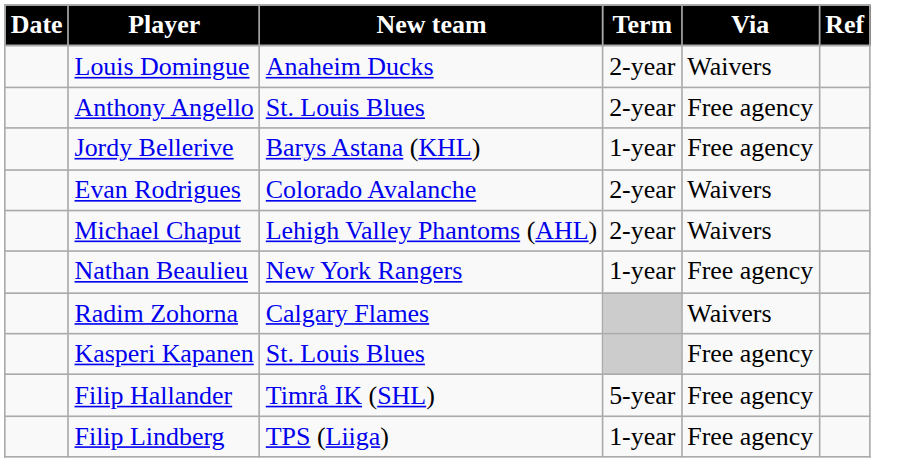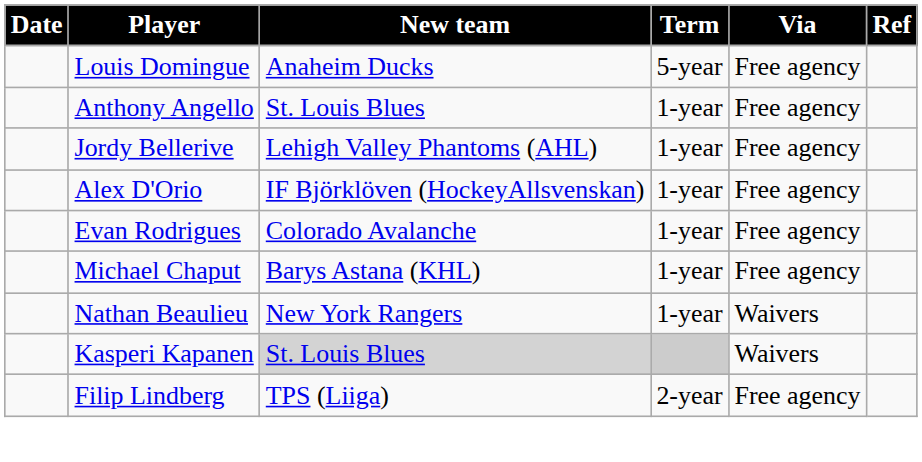(642, 66) 2-year -> (689, 66) 5-year
(729, 66) Waivers -> (797, 66) Free agency
(642, 107) 2-year -> (689, 107) 1-year
(373, 148) Barys Astana (KHL) -> (431, 148) Lehigh Valley Phantoms (AHL)
+ row: (138, 189)
(642, 189) 2-year -> (689, 230) 1-year
(729, 189) Waivers -> (797, 230) Free agency
(431, 230) Lehigh Valley Phantoms (AHL) -> (373, 271) Barys Astana (KHL)
(642, 230) 2-year -> (689, 271) 1-year
(729, 230) Waivers -> (797, 271) Free agency
(750, 271) Free agency -> (777, 312) Waivers
- row: (156, 312)
(345, 353) no background -> (345, 353) lightgrey background
(750, 353) Free agency -> (777, 353) Waivers
- row: (153, 395)
(642, 436) 1-year -> (689, 395) 2-year
